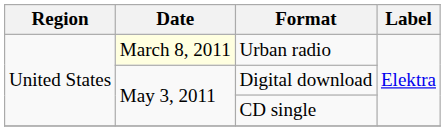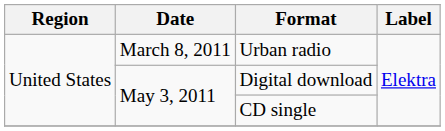(175, 49) lightyellow background -> (175, 49) no background
